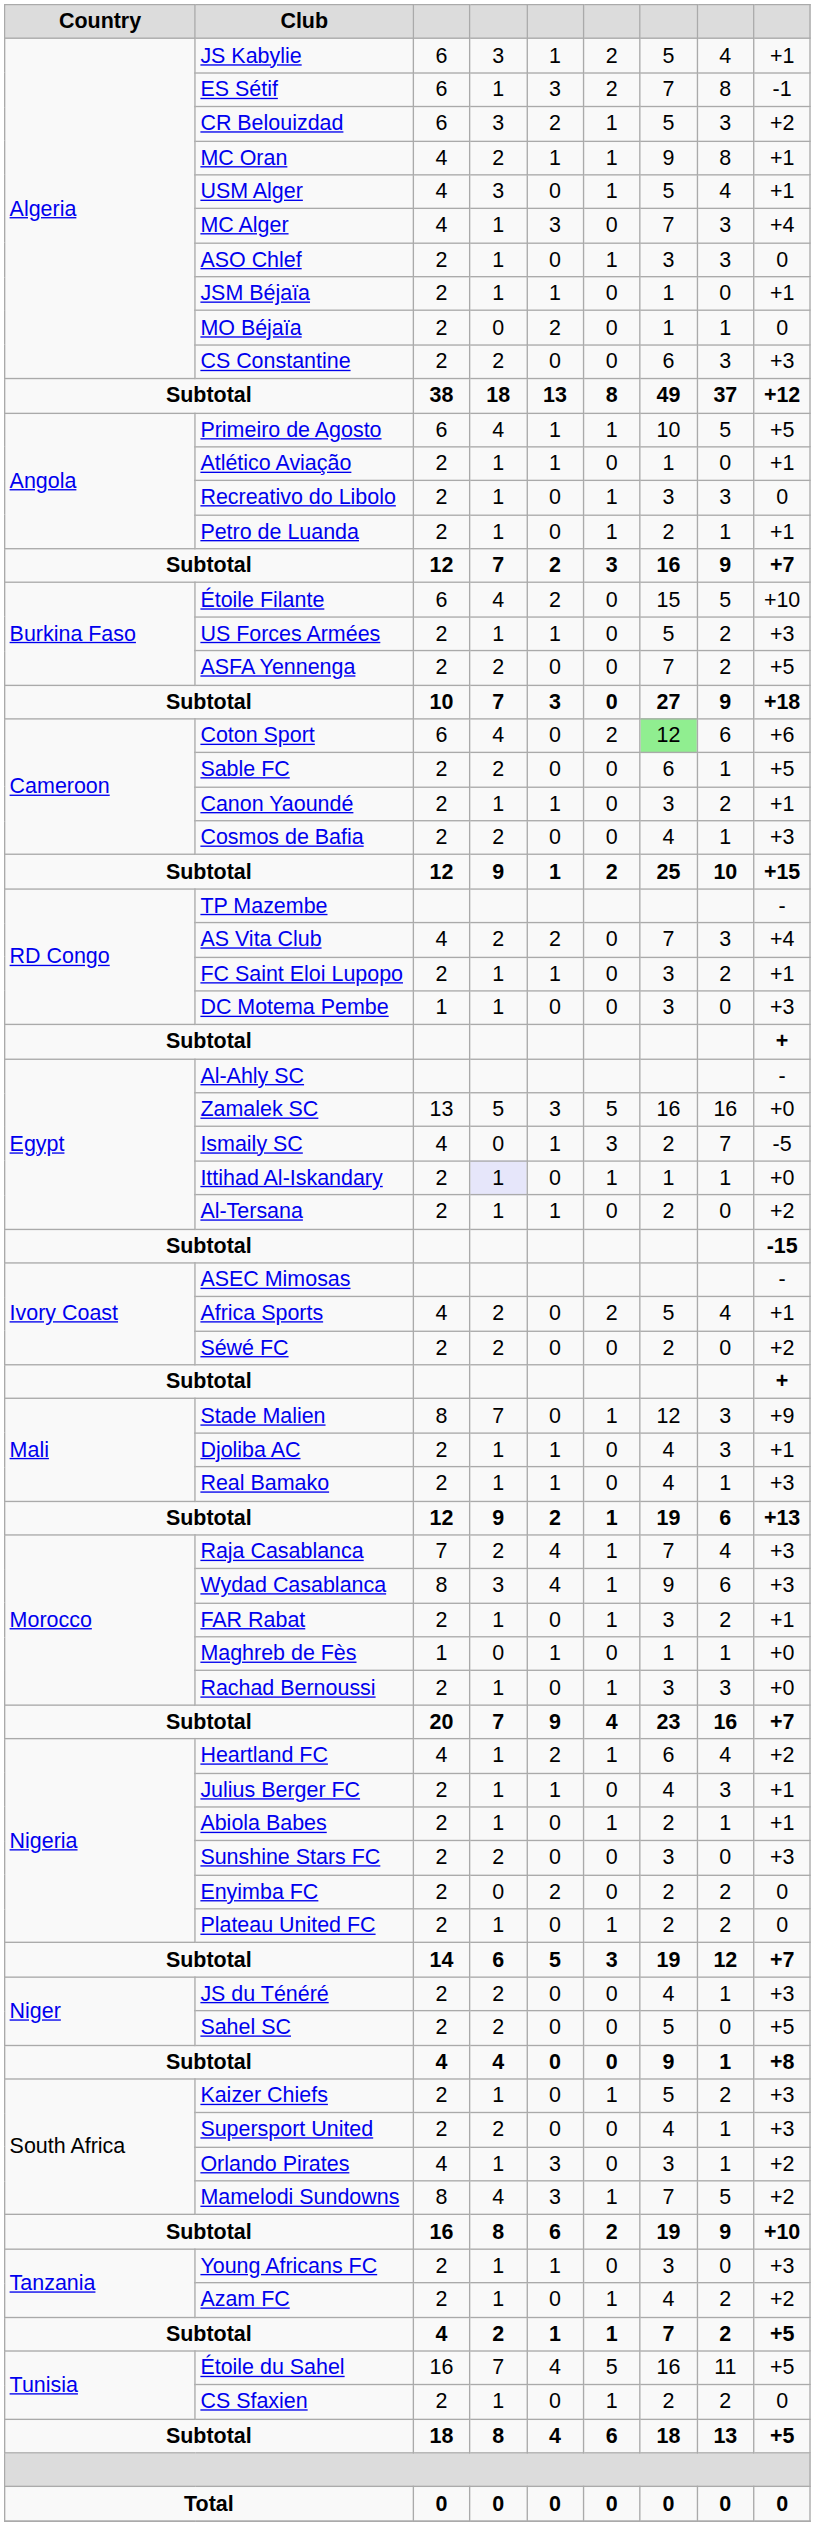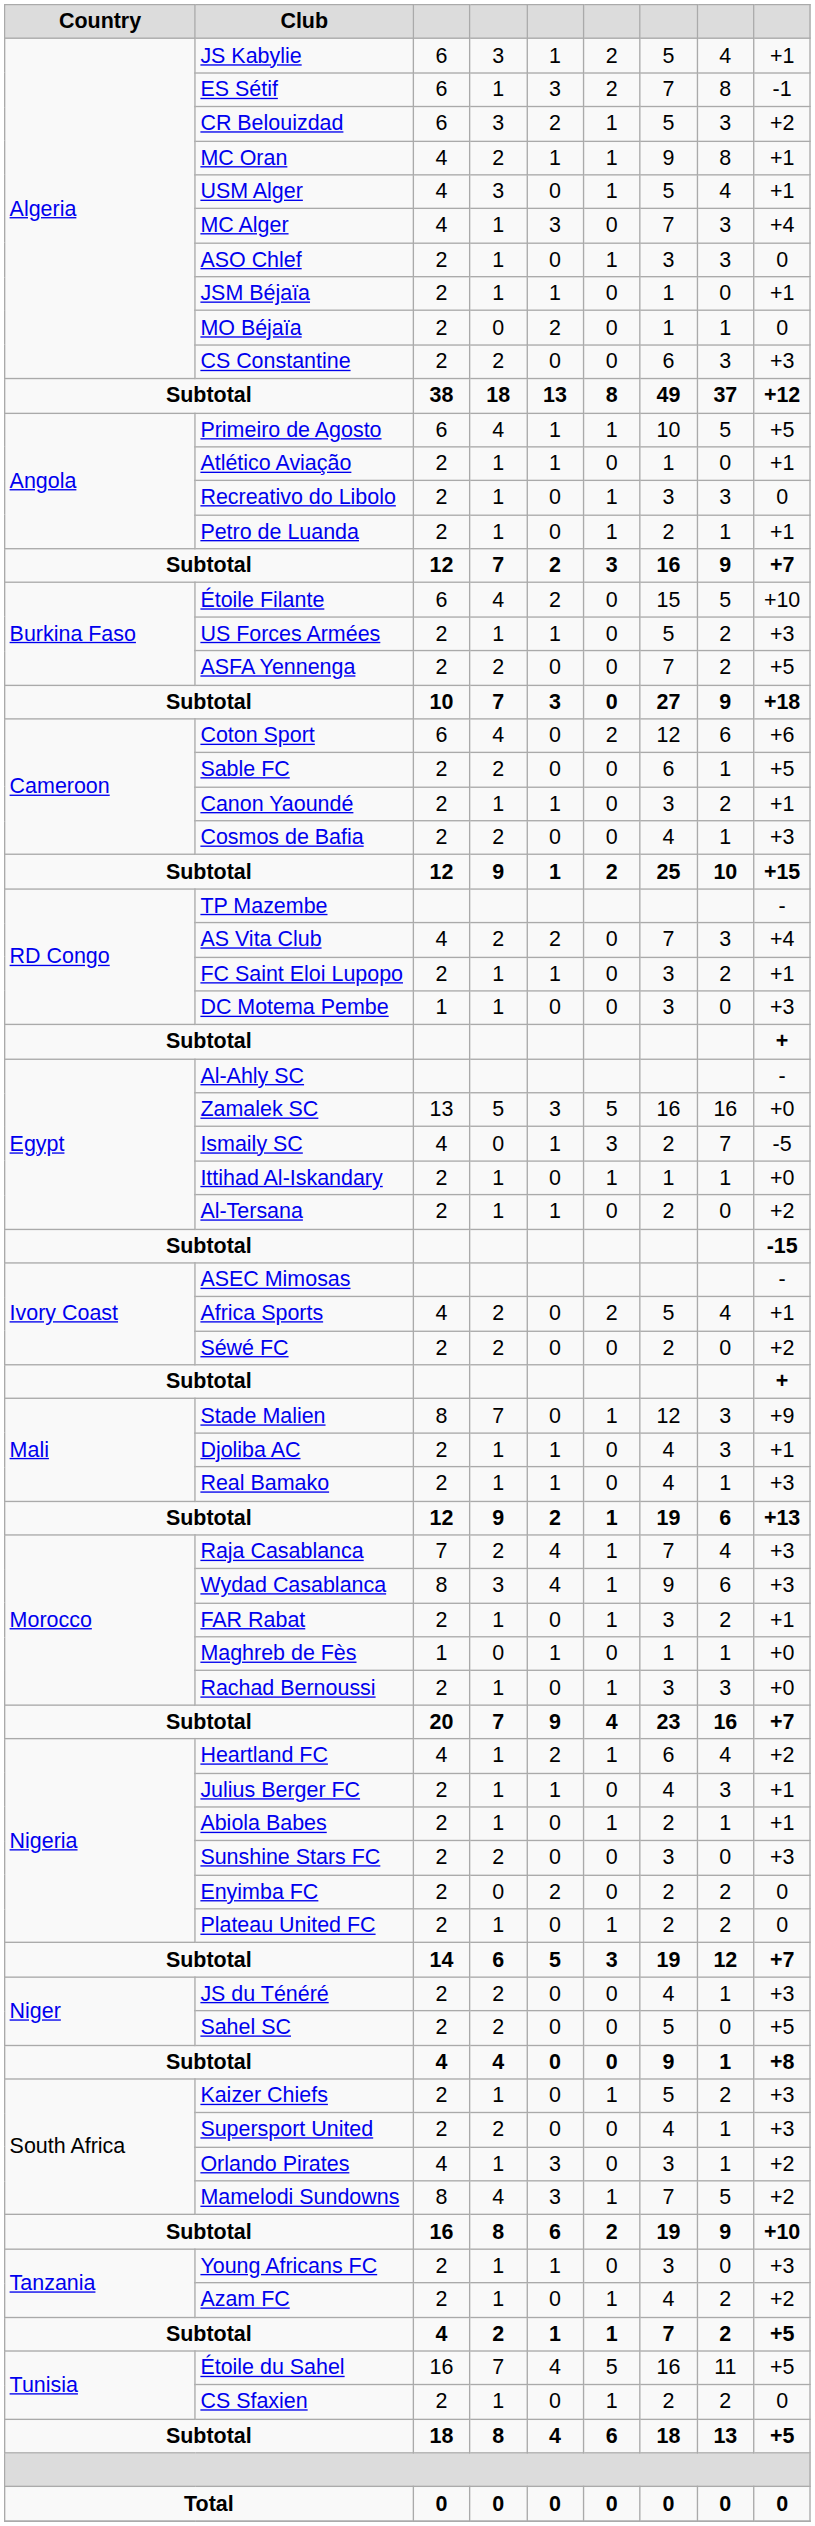(669, 735) lightgreen background -> (669, 735) no background
(498, 1177) lavender background -> (498, 1177) no background
